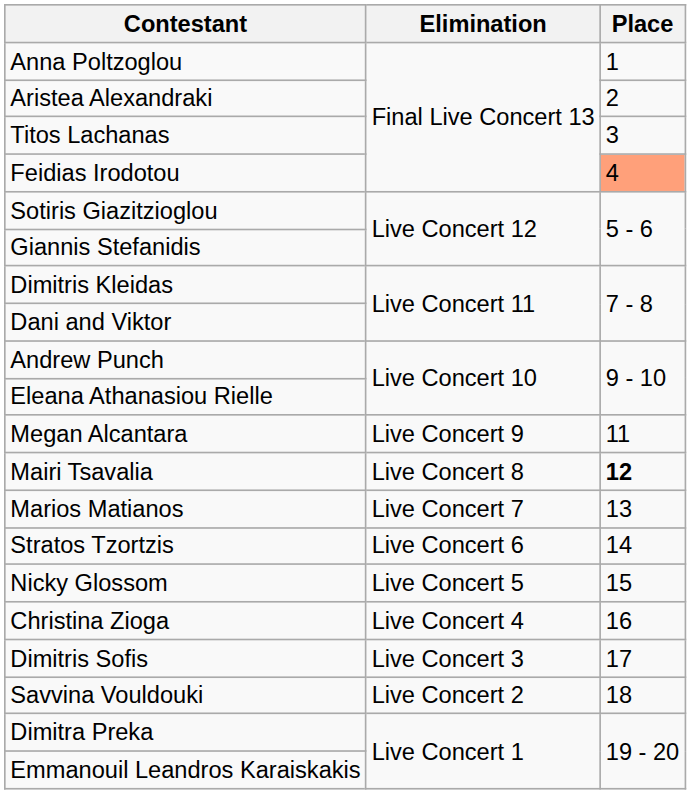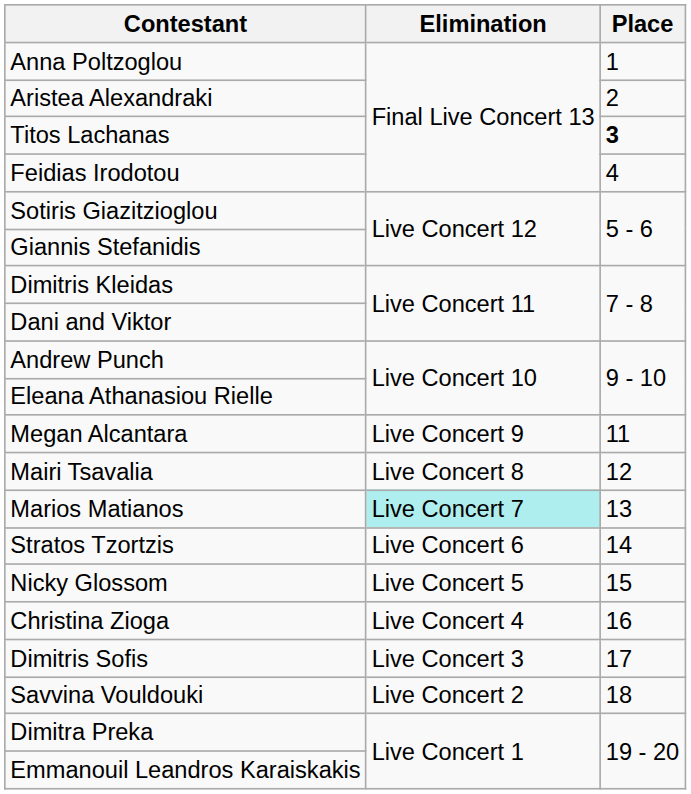(612, 136) normal -> (612, 136) bold
(612, 173) lightsalmon background -> (612, 173) no background
(619, 472) bold -> (619, 472) normal
(448, 509) no background -> (448, 509) paleturquoise background
